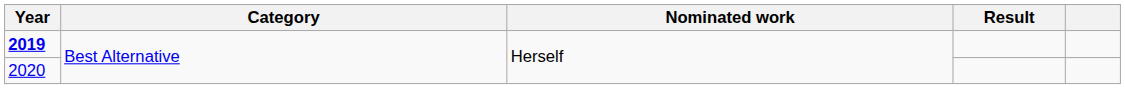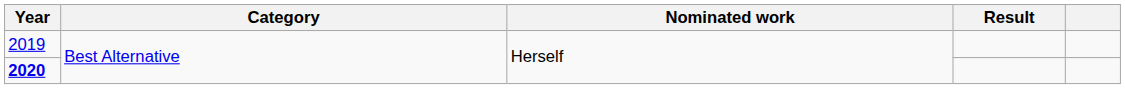(27, 44) bold -> (27, 44) normal
(27, 70) normal -> (27, 70) bold
